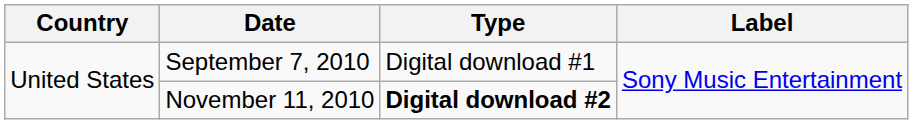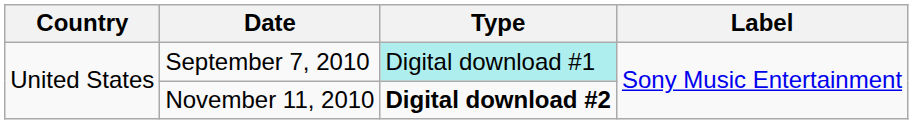(490, 61) no background -> (490, 61) paleturquoise background
